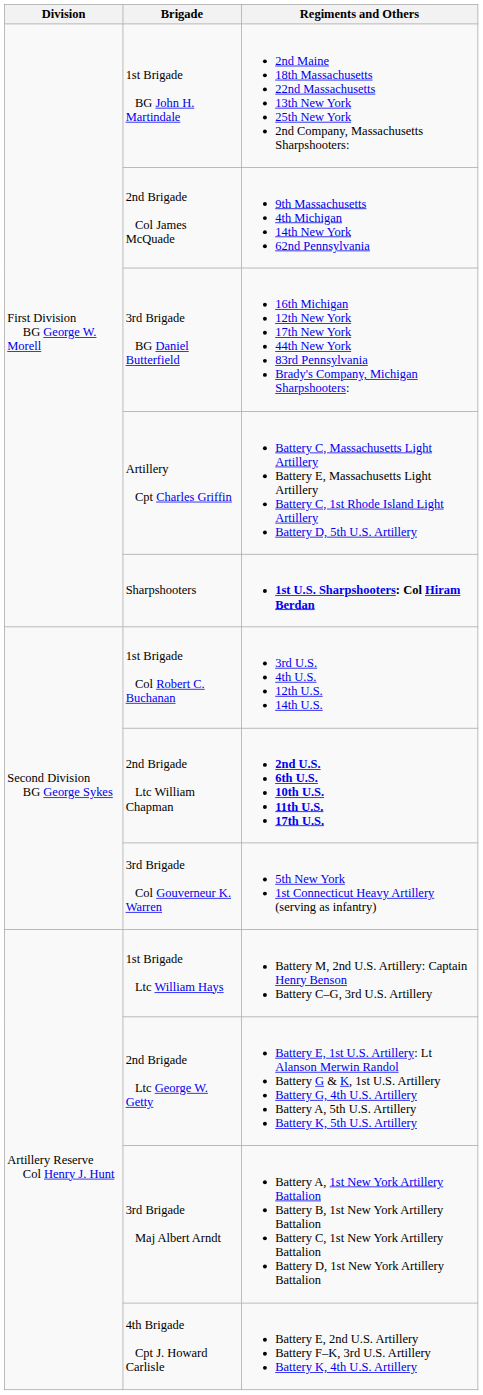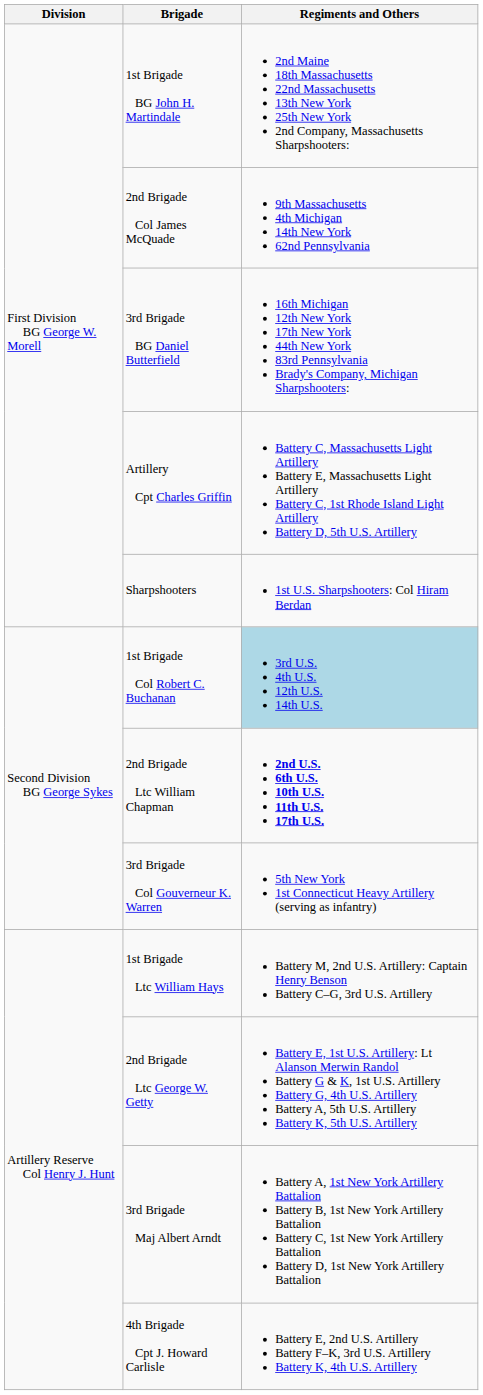(359, 598) bold -> (359, 598) normal
(359, 685) no background -> (359, 685) lightblue background
